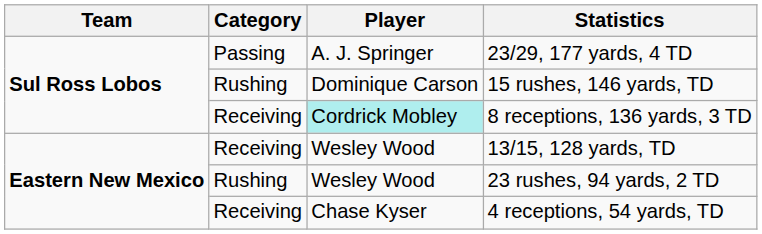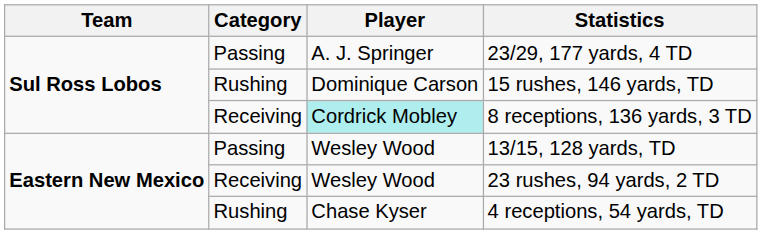(258, 148) Receiving -> (249, 148) Passing
(251, 180) Rushing -> (258, 180) Receiving
(258, 212) Receiving -> (251, 212) Rushing
